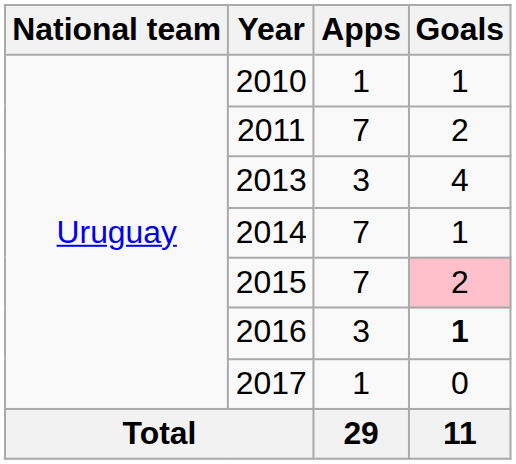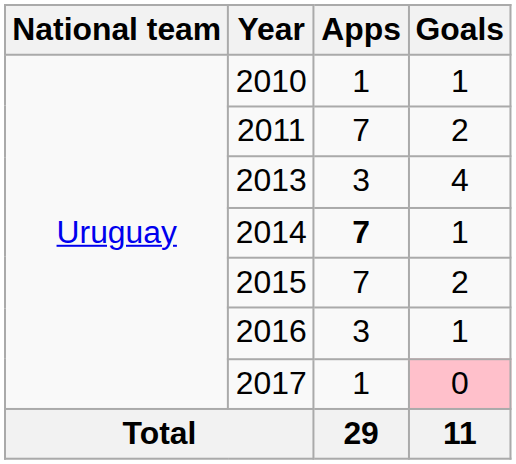(361, 231) normal -> (361, 231) bold
(460, 282) pink background -> (460, 282) no background
(460, 332) bold -> (460, 332) normal
(460, 383) no background -> (460, 383) pink background
